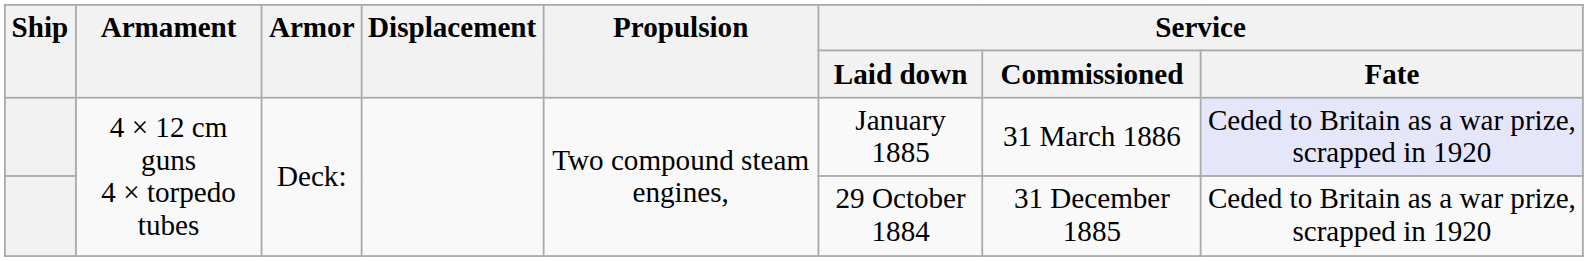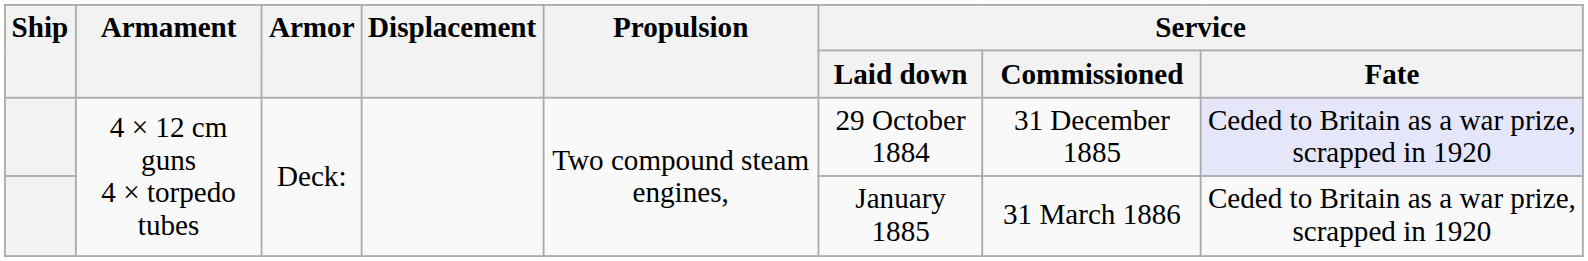(901, 136) January 1885 -> (901, 136) 29 October 1884
(1092, 136) 31 March 1886 -> (1092, 136) 31 December 1885
(901, 215) 29 October 1884 -> (901, 215) January 1885
(1092, 215) 31 December 1885 -> (1092, 215) 31 March 1886
